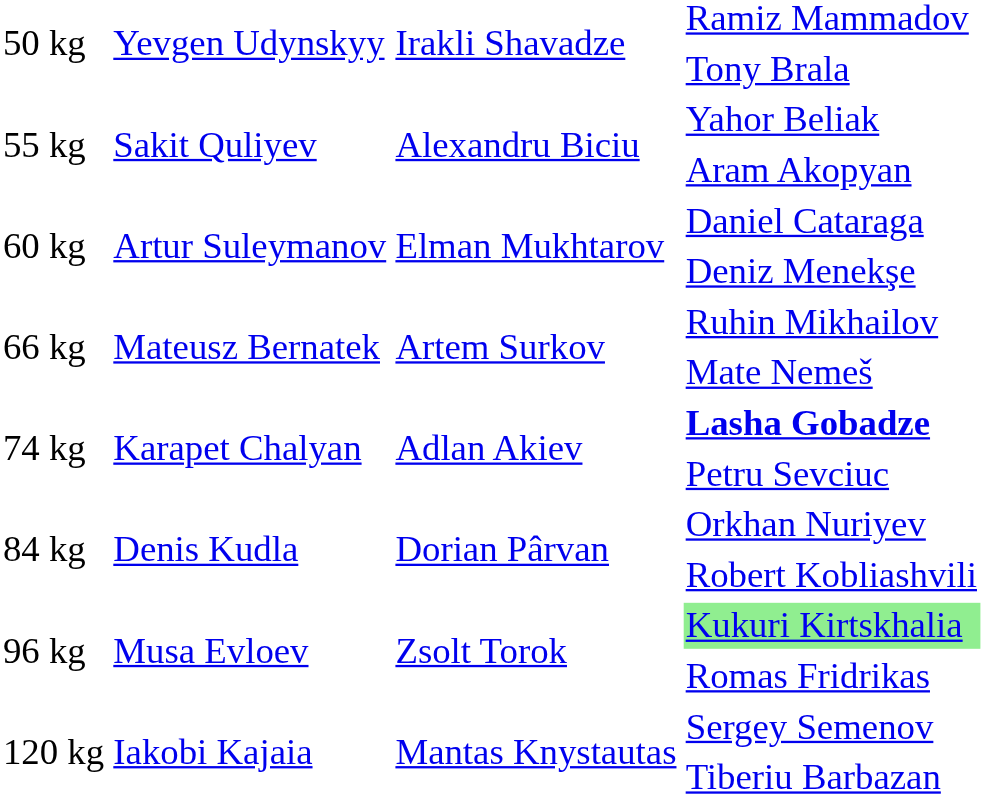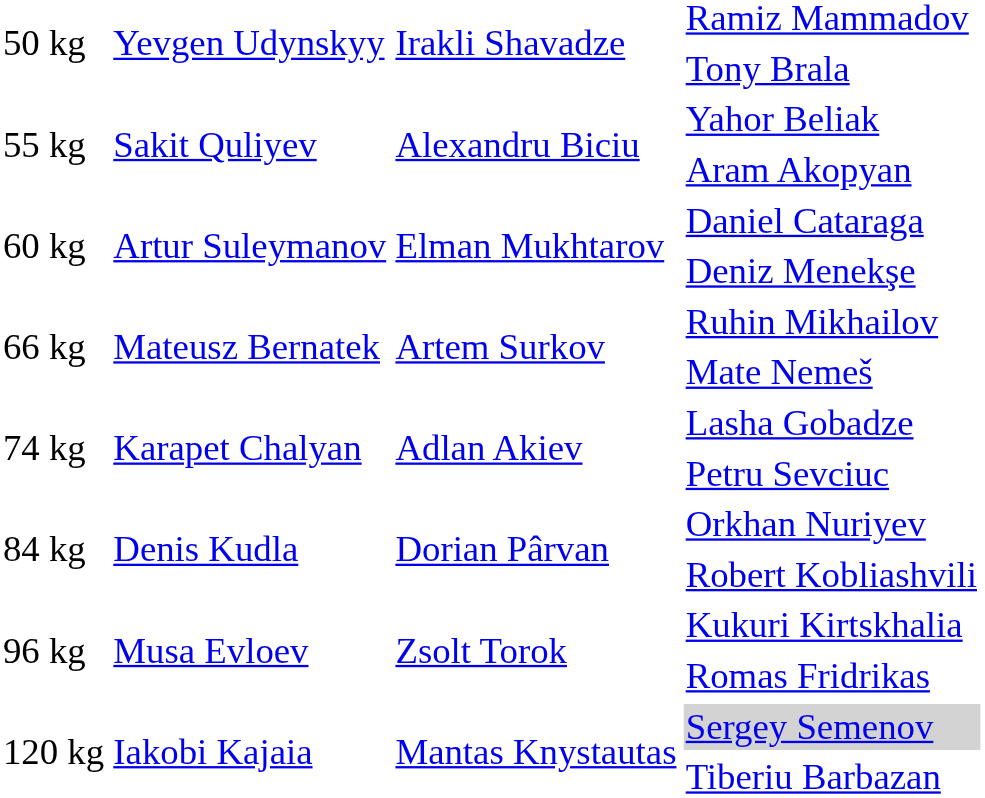(808, 422) bold -> (800, 422) normal
(824, 625) lightgreen background -> (824, 625) no background
(810, 726) no background -> (810, 726) lightgrey background
